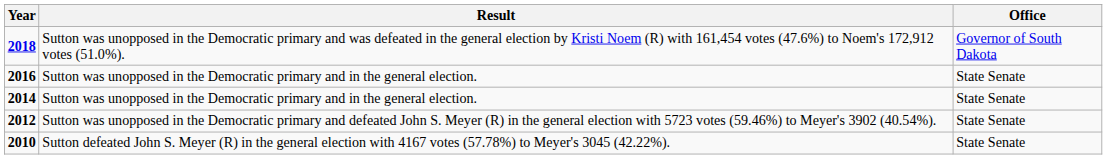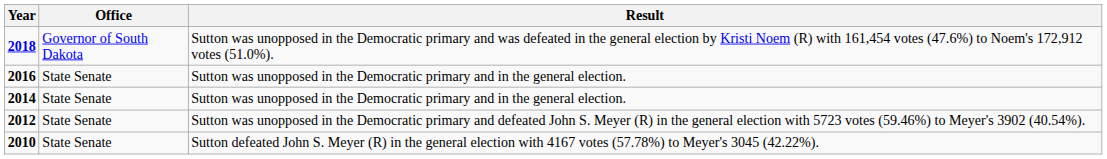columns swapped: (1027, 15) <-> (496, 15)
